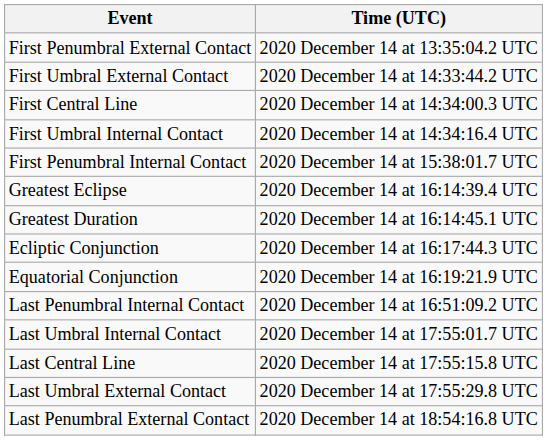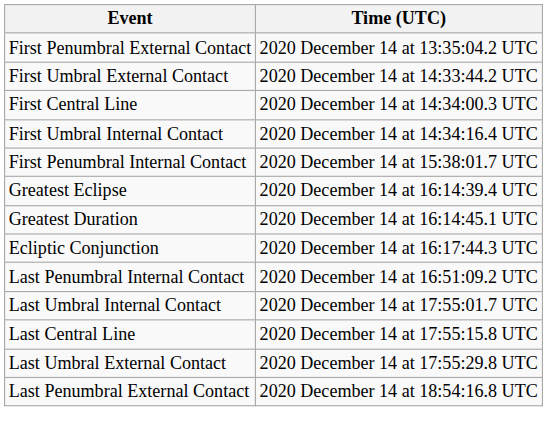- row: (93, 276)
